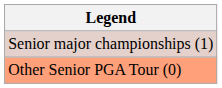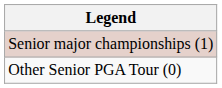(95, 70) lightsalmon background -> (95, 70) no background
